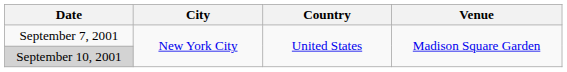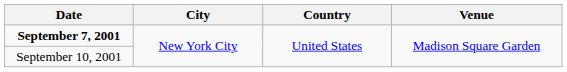(69, 35) normal -> (69, 35) bold
(69, 56) lightgrey background -> (69, 56) no background
